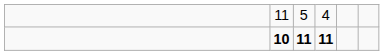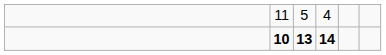(304, 38) 11 -> (304, 38) 13
(326, 38) 11 -> (327, 38) 14
